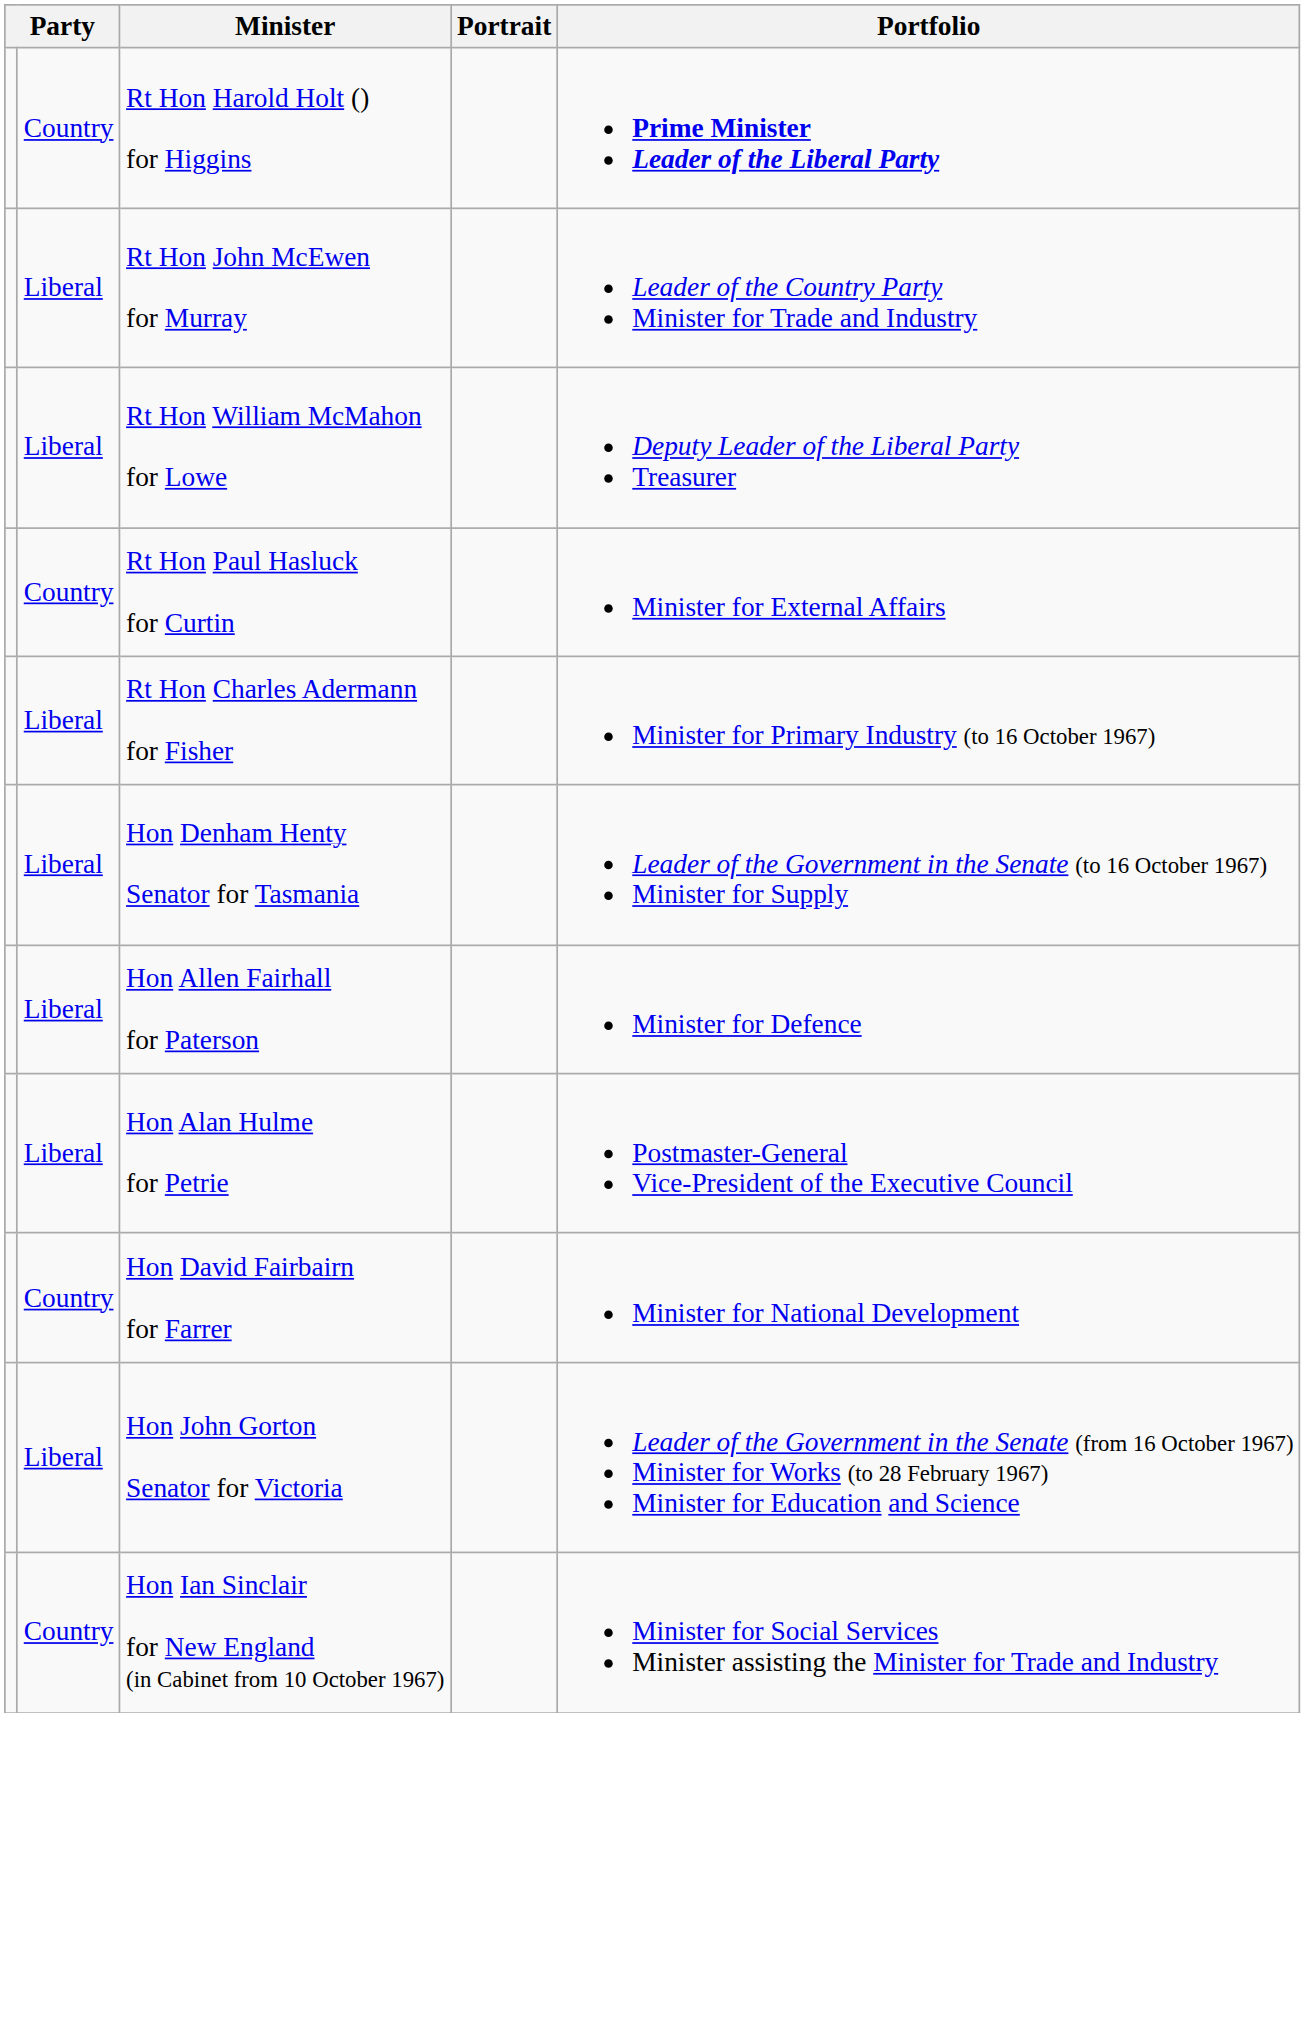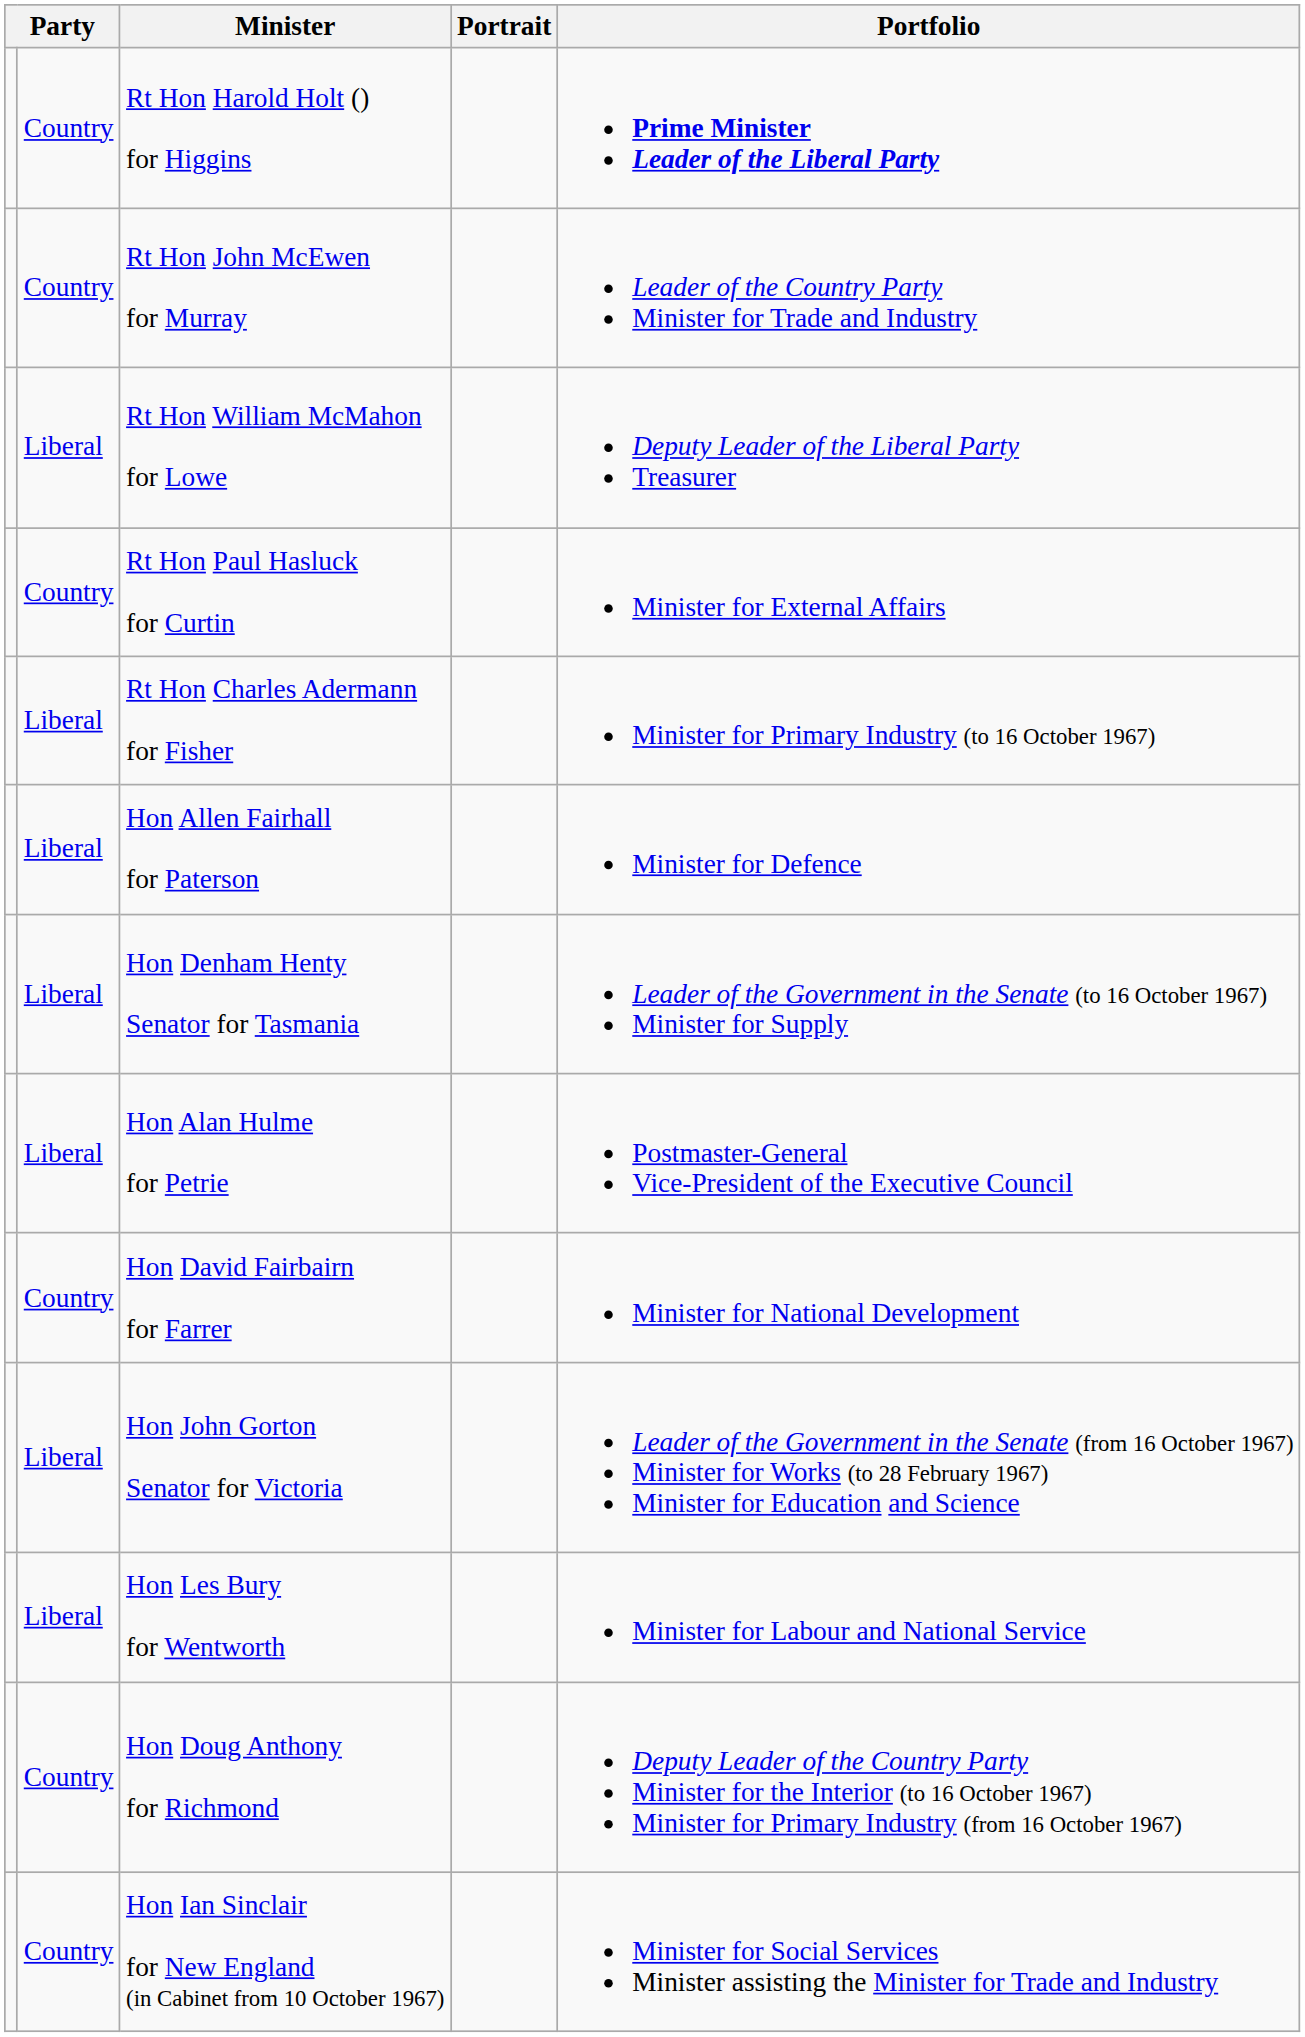(63, 287) Liberal -> (69, 287) Country
rows swapped: (229, 1008) <-> (243, 864)
+ row: (206, 1616)
+ row: (234, 1776)
